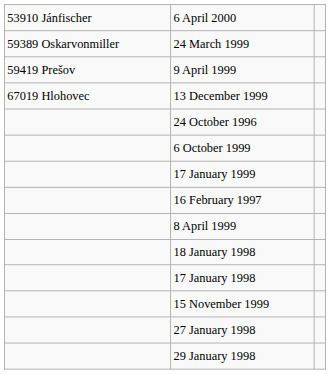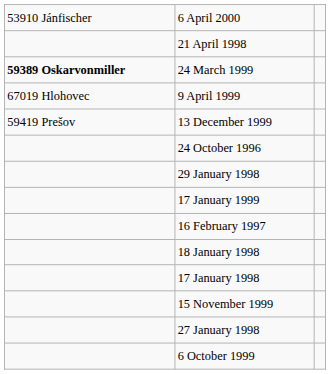+ row: (212, 43)
(63, 43) normal -> (66, 69) bold
(41, 69) 59419 Prešov -> (48, 95) 67019 Hlohovec
(48, 95) 67019 Hlohovec -> (41, 122) 59419 Prešov
rows swapped: (214, 356) <-> (212, 148)
- row: (205, 226)
